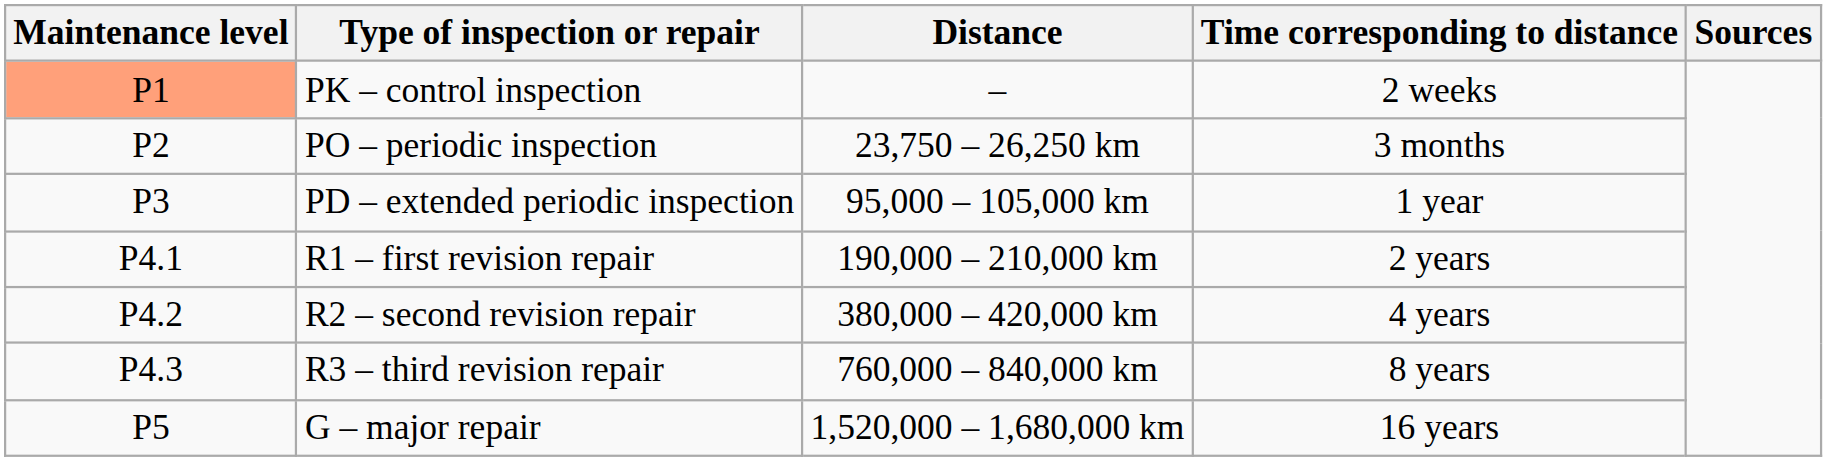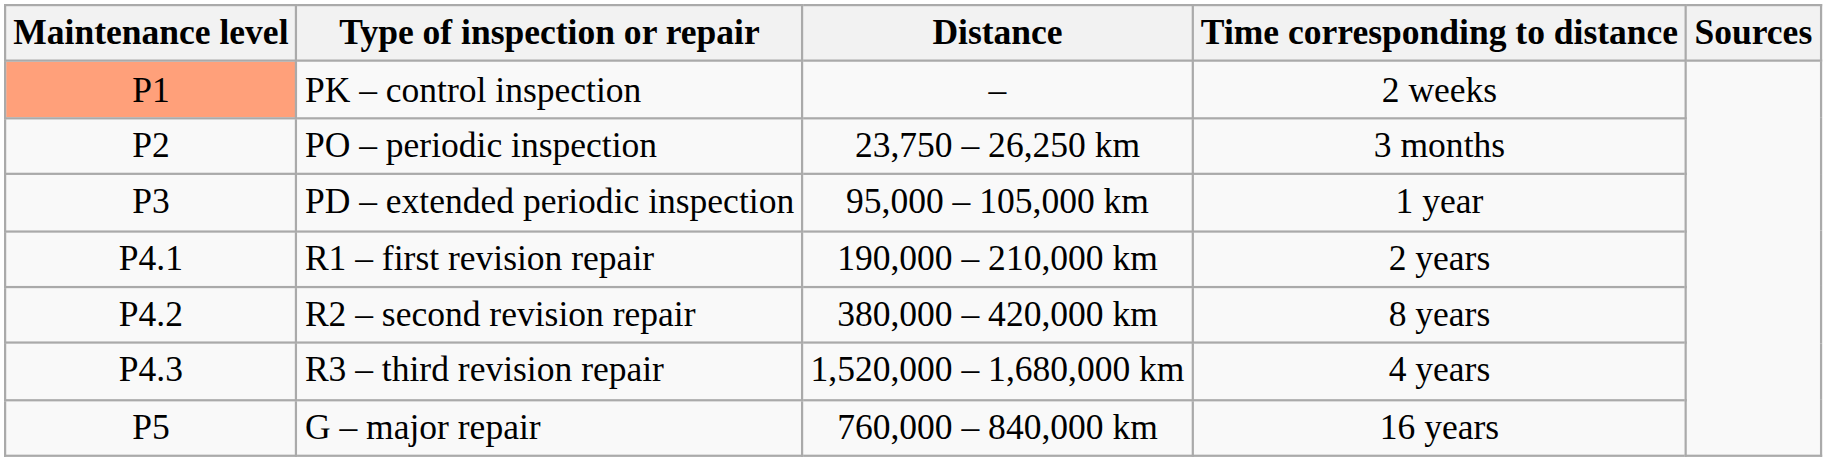(1439, 314) 4 years -> (1439, 314) 8 years
(998, 370) 760,000 – 840,000 km -> (998, 370) 1,520,000 – 1,680,000 km
(1439, 370) 8 years -> (1439, 370) 4 years
(998, 426) 1,520,000 – 1,680,000 km -> (998, 426) 760,000 – 840,000 km
